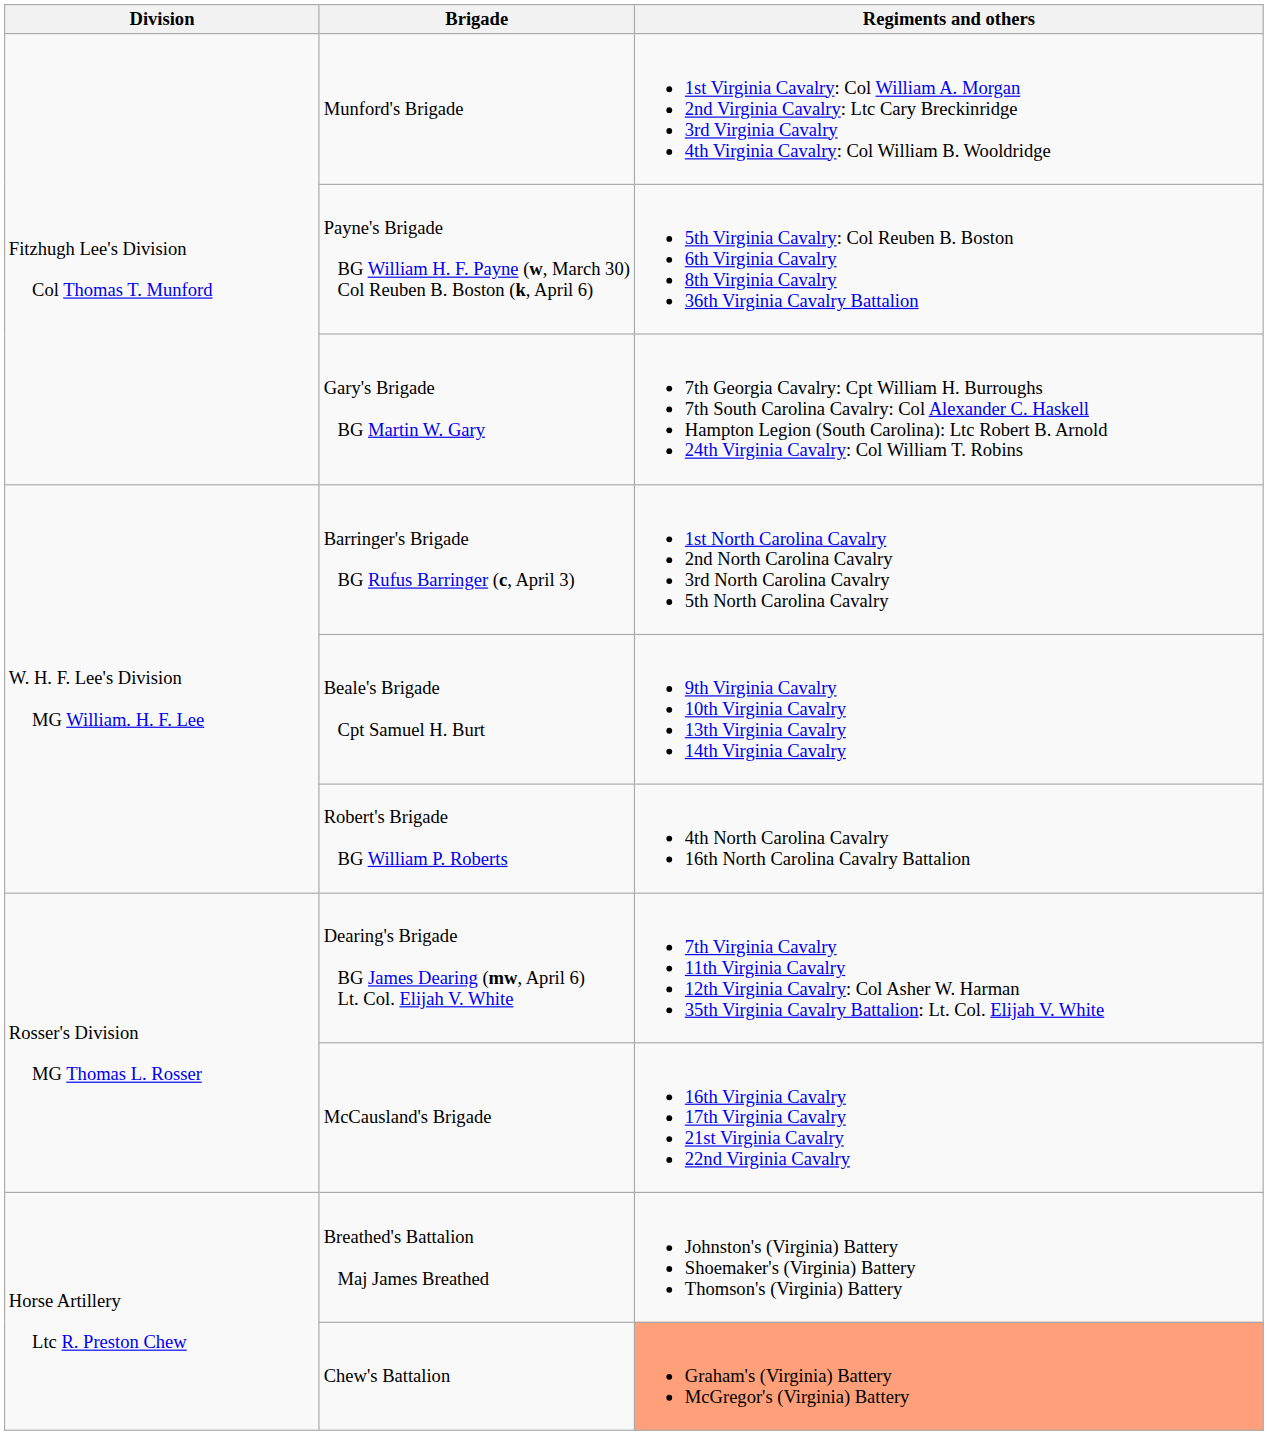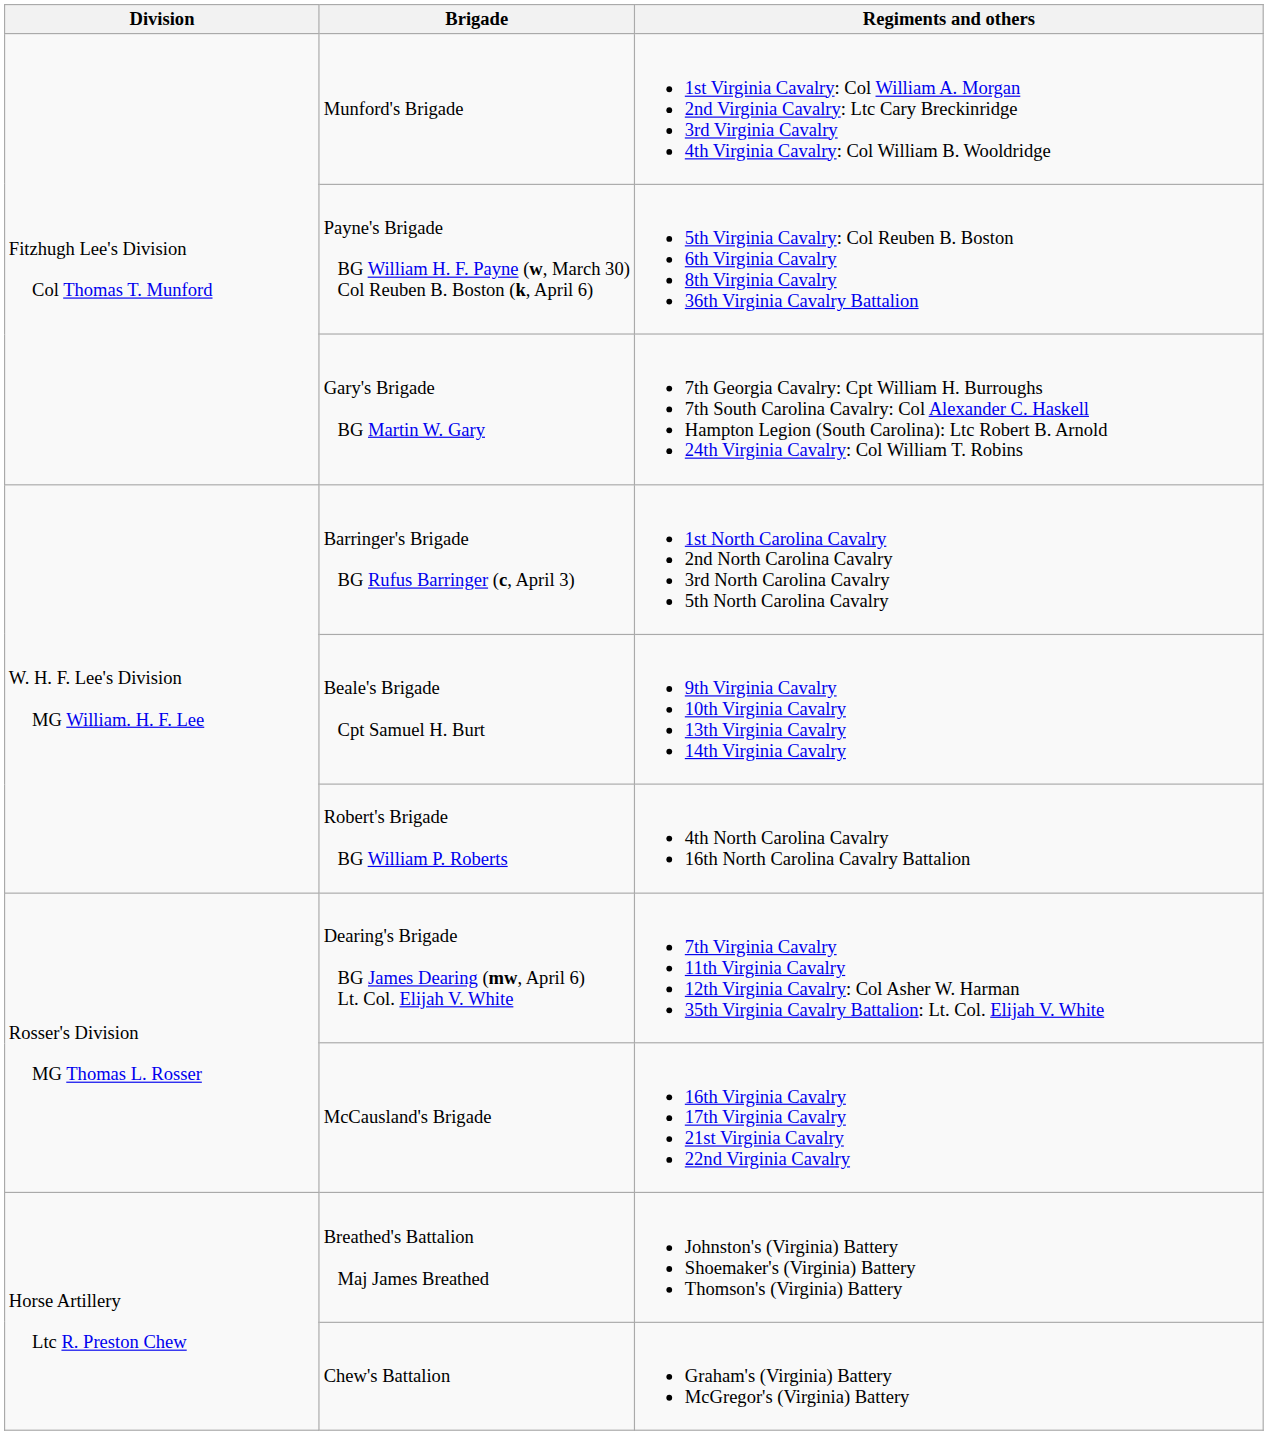(949, 1387) lightsalmon background -> (949, 1387) no background
